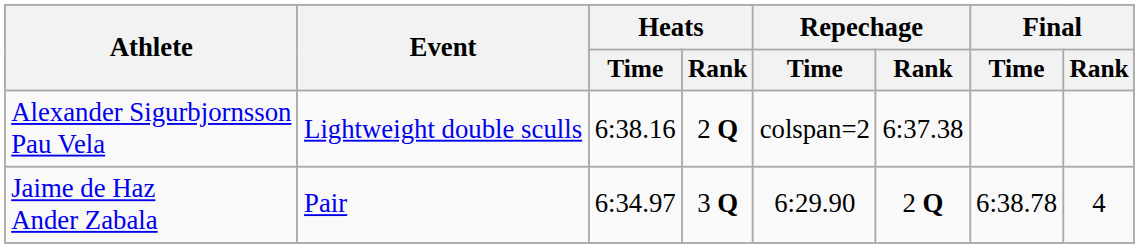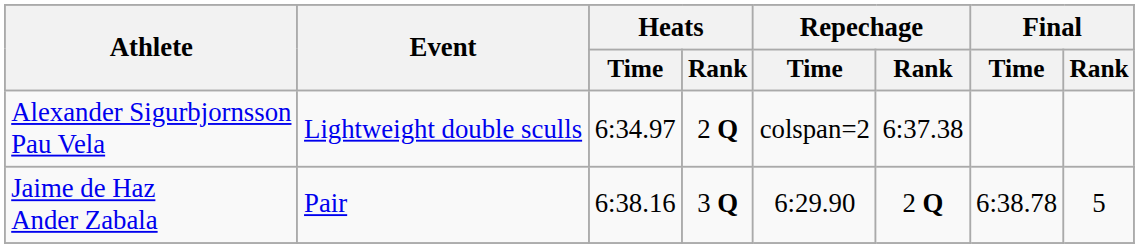(635, 128) 6:38.16 -> (635, 128) 6:34.97
(635, 204) 6:34.97 -> (635, 204) 6:38.16
(1099, 204) 4 -> (1099, 204) 5
